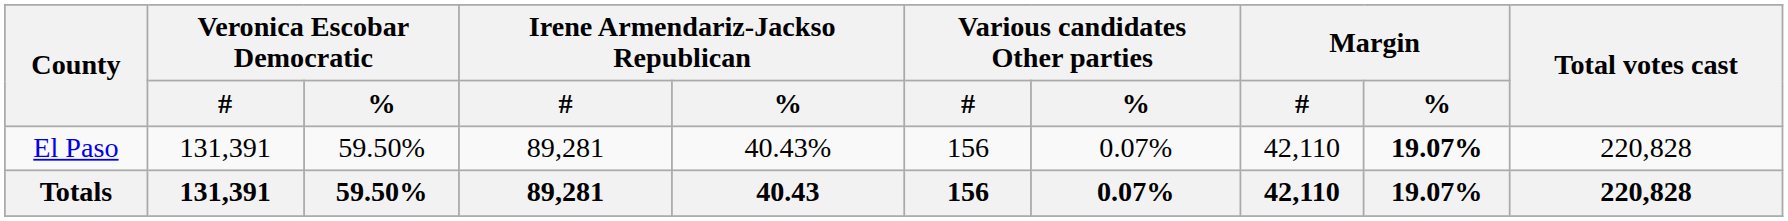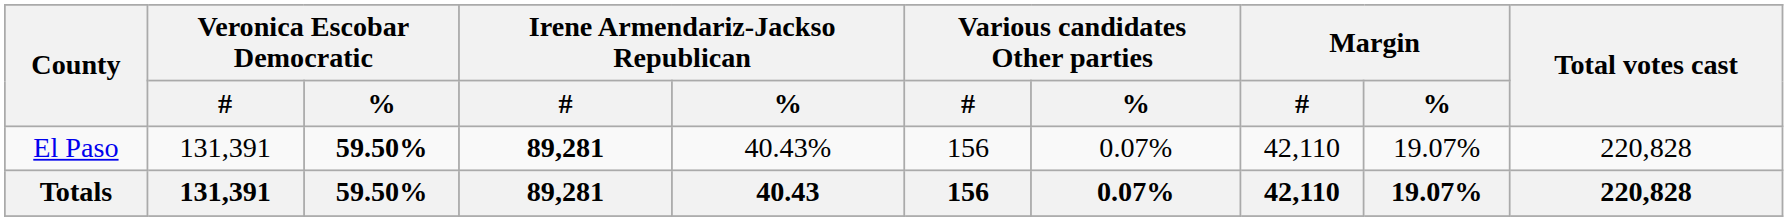(382, 147) normal -> (382, 147) bold
(565, 147) normal -> (565, 147) bold
(1437, 147) bold -> (1437, 147) normal
